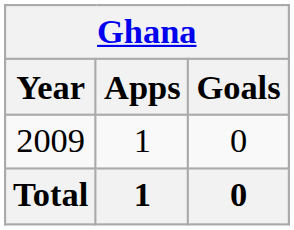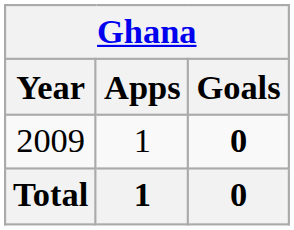(238, 140) normal -> (238, 140) bold
